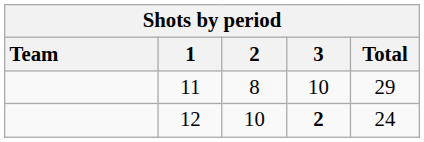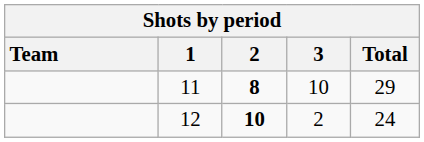(254, 86) normal -> (254, 86) bold
(254, 119) normal -> (254, 119) bold
(318, 119) bold -> (318, 119) normal
